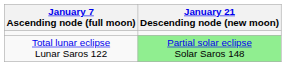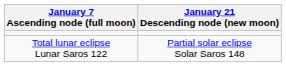(209, 48) lightgreen background -> (209, 48) no background
